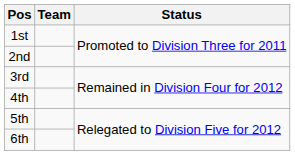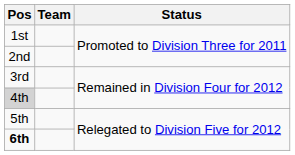(19, 98) no background -> (19, 98) lightgrey background
(19, 139) normal -> (19, 139) bold
